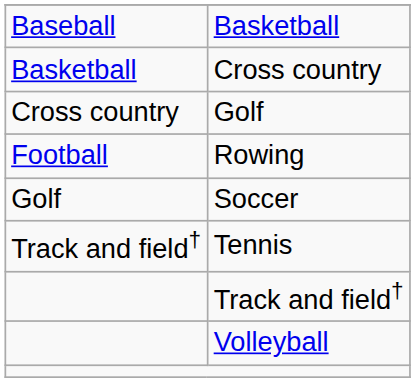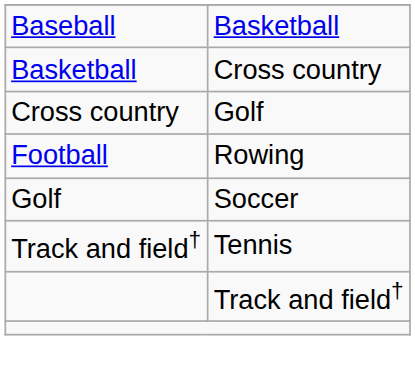- row: (271, 342)
